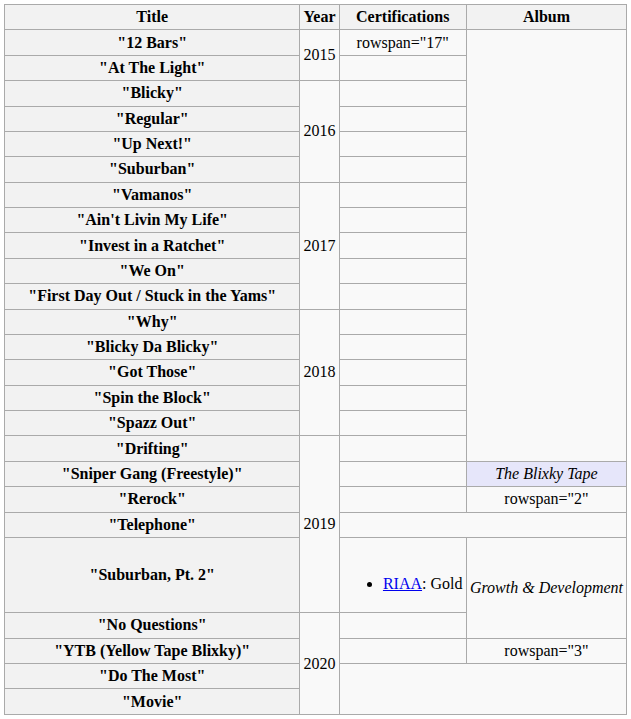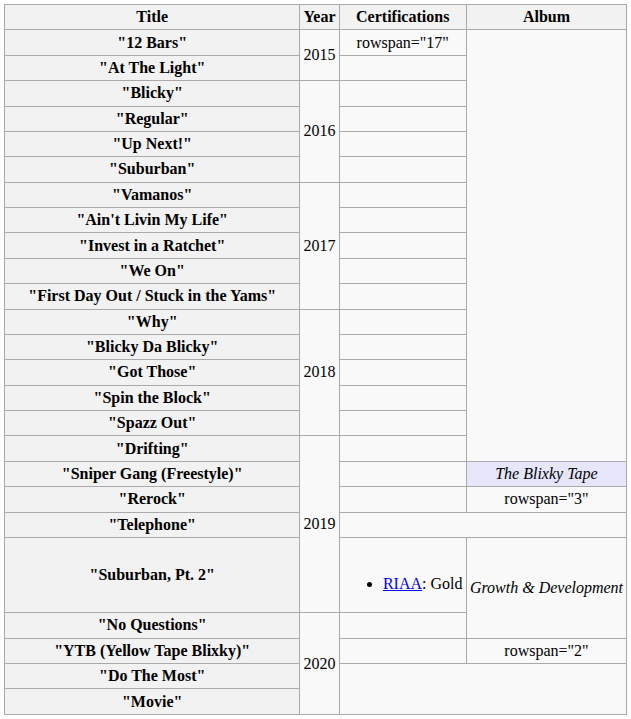(546, 499) rowspan="2" -> (546, 499) rowspan="3"
(546, 650) rowspan="3" -> (546, 650) rowspan="2"
